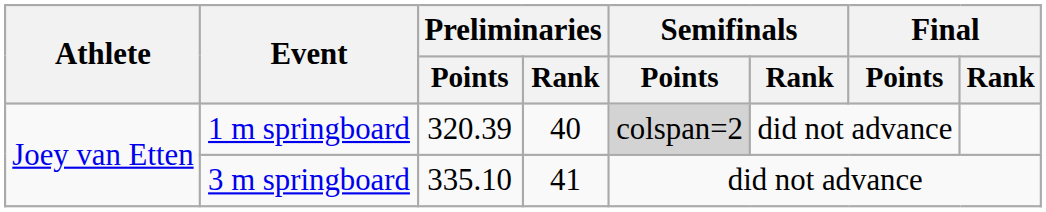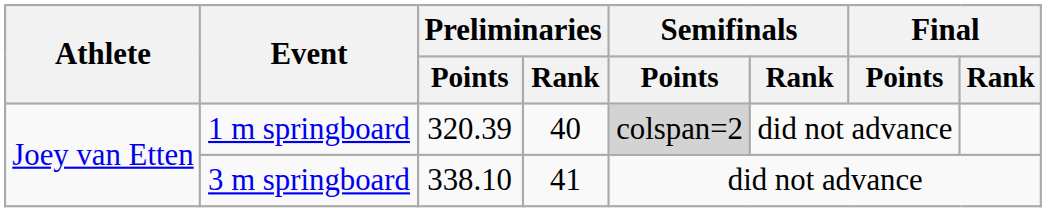(470, 180) 335.10 -> (470, 180) 338.10
